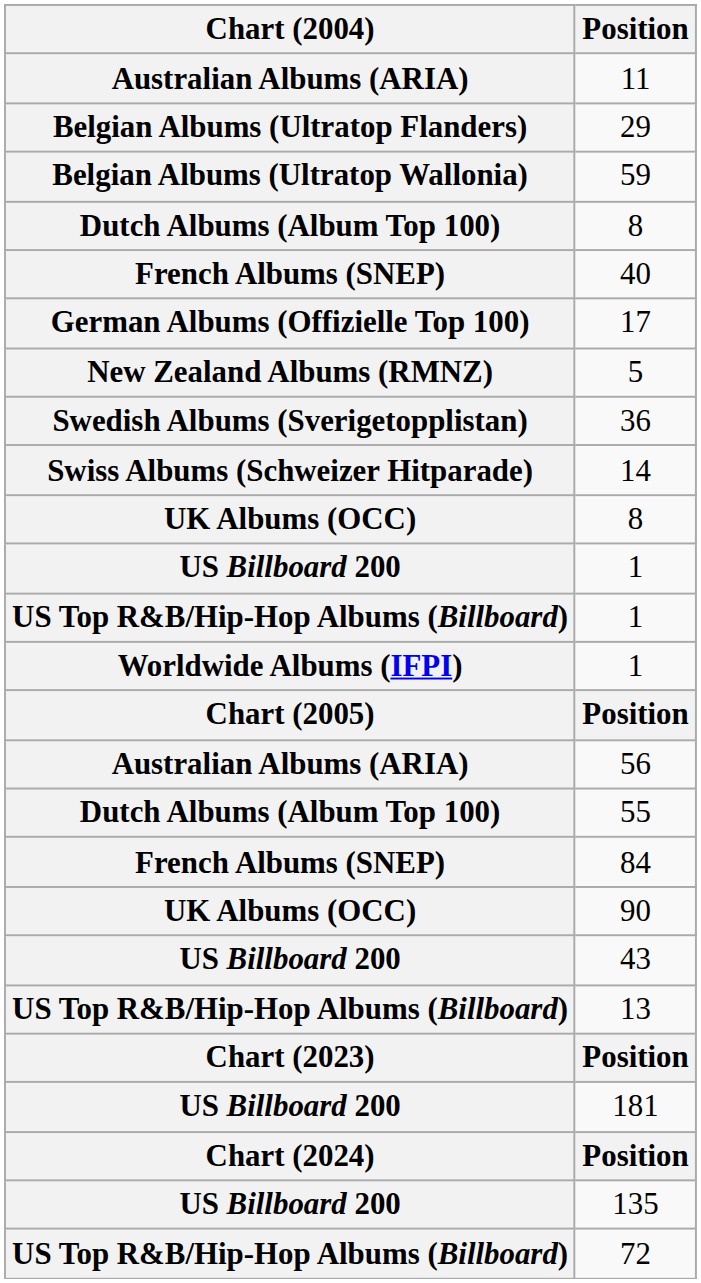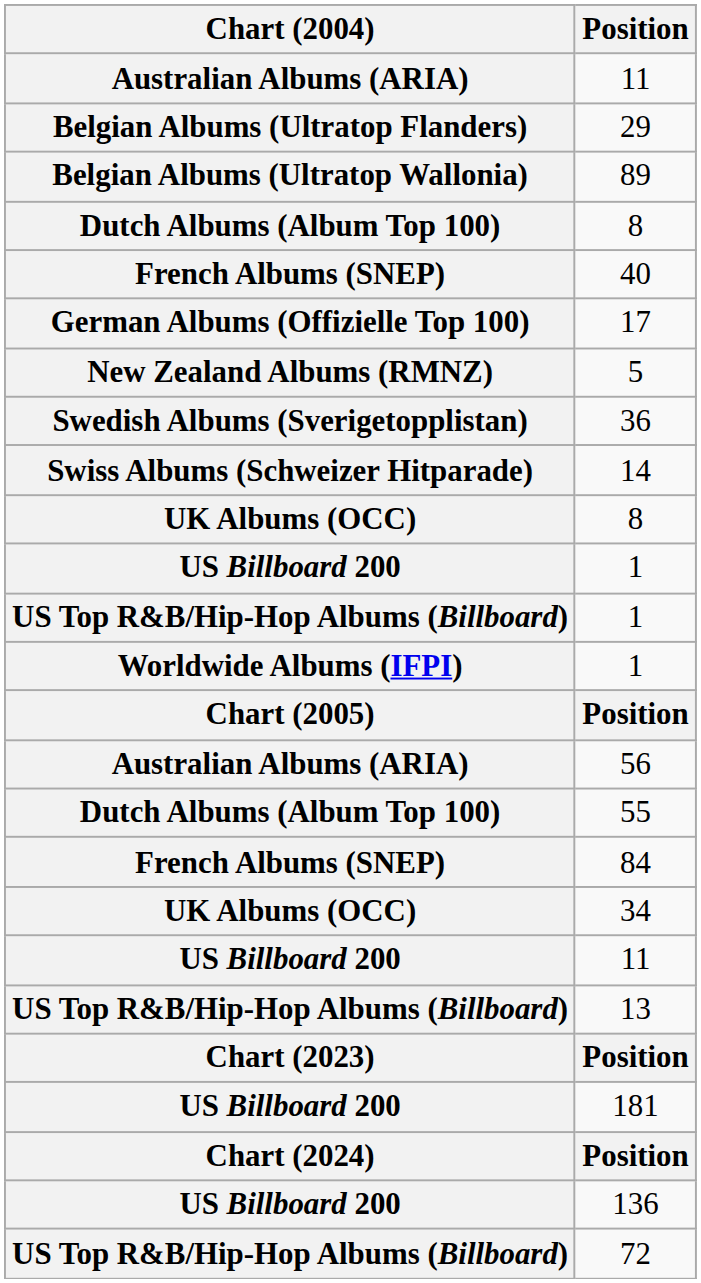(636, 175) 59 -> (636, 175) 89
(636, 910) 90 -> (636, 910) 34
(636, 959) 43 -> (636, 959) 11
(636, 1204) 135 -> (636, 1204) 136
